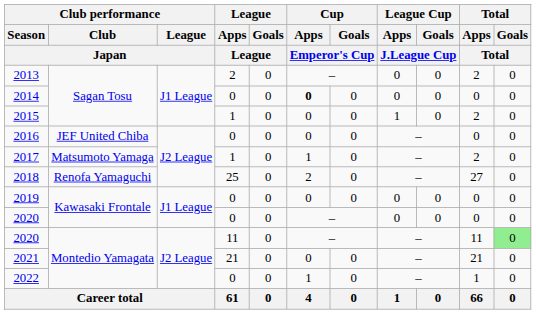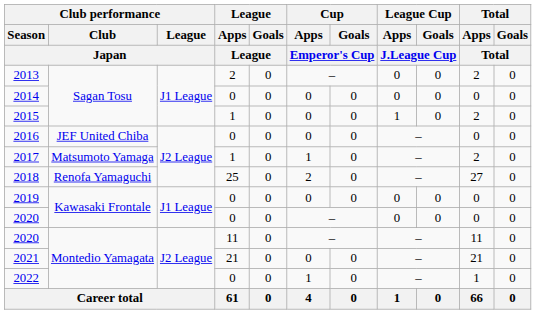(308, 95) bold -> (308, 95) normal
(512, 237) lightgreen background -> (512, 237) no background
